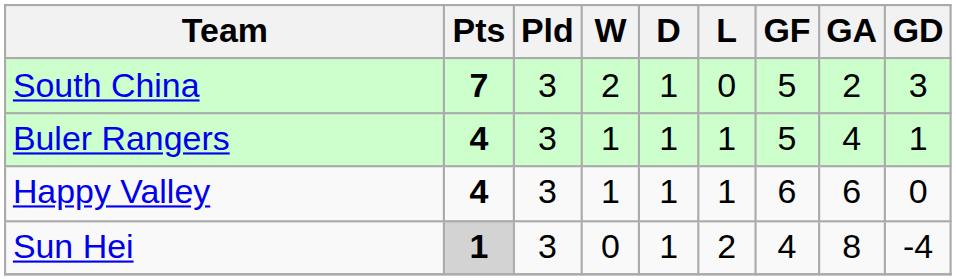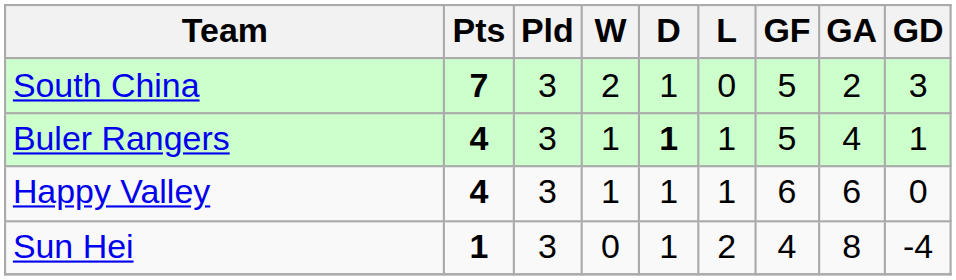(669, 138) normal -> (669, 138) bold
(479, 246) lightgrey background -> (479, 246) no background
